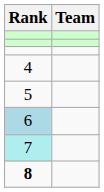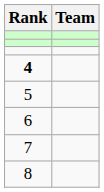(28, 67) normal -> (28, 67) bold
(28, 120) lightblue background -> (28, 120) no background
(28, 147) paleturquoise background -> (28, 147) no background
(28, 174) bold -> (28, 174) normal
